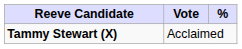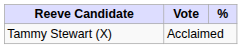(62, 33) bold -> (60, 33) normal
